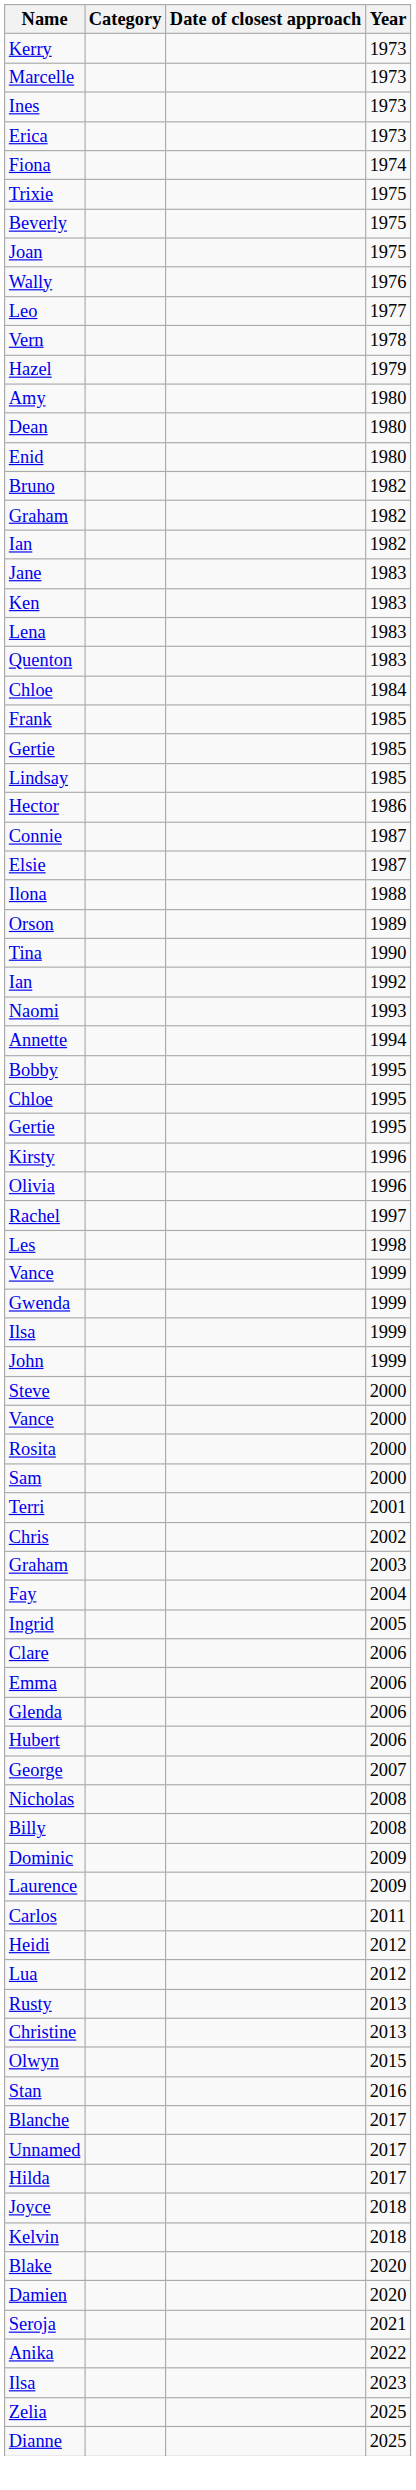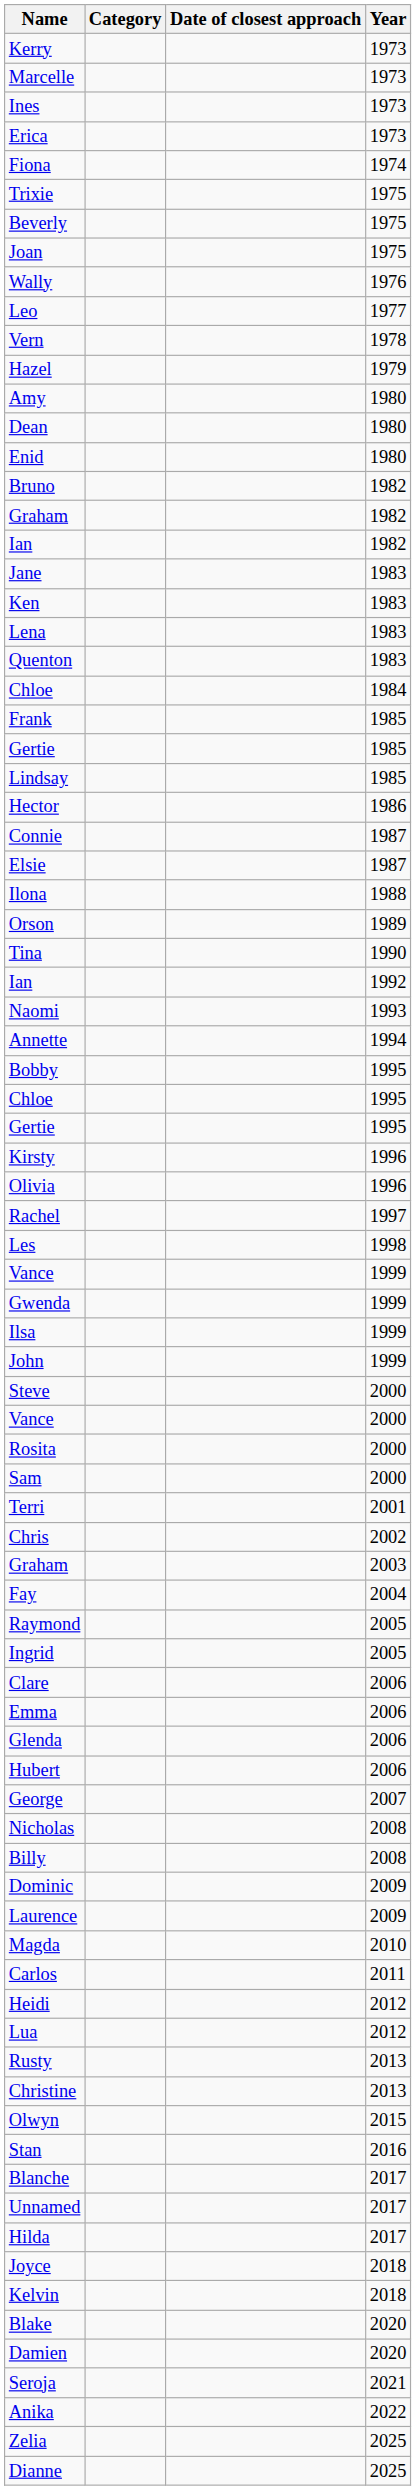+ row: (45, 1624)
+ row: (34, 1945)
- row: (22, 2382)
